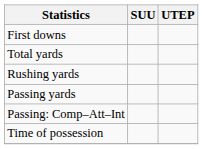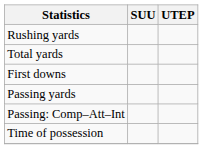rows swapped: (37, 34) <-> (43, 74)
